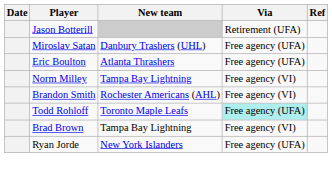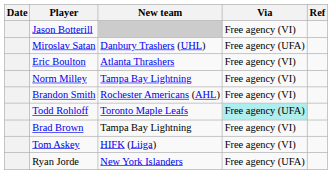(263, 29) Retirement (UFA) -> (260, 29) Free agency (VI)
(265, 62) Free agency (UFA) -> (260, 62) Free agency (VI)
+ row: (56, 144)
